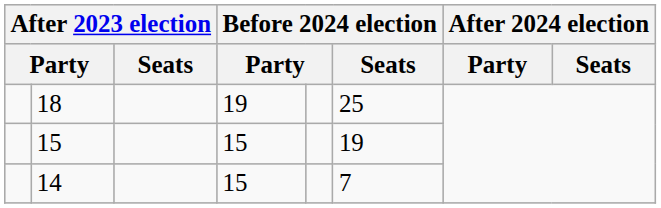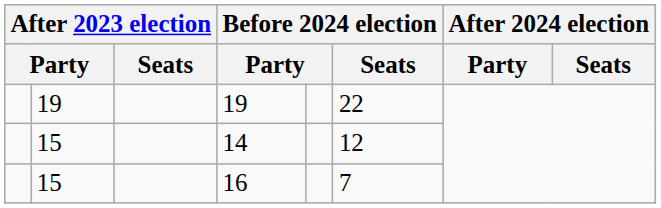(49, 103) 18 -> (49, 103) 19
(351, 103) 25 -> (351, 103) 22
(235, 143) 15 -> (235, 143) 14
(351, 143) 19 -> (351, 143) 12
(49, 182) 14 -> (49, 182) 15
(235, 182) 15 -> (235, 182) 16
